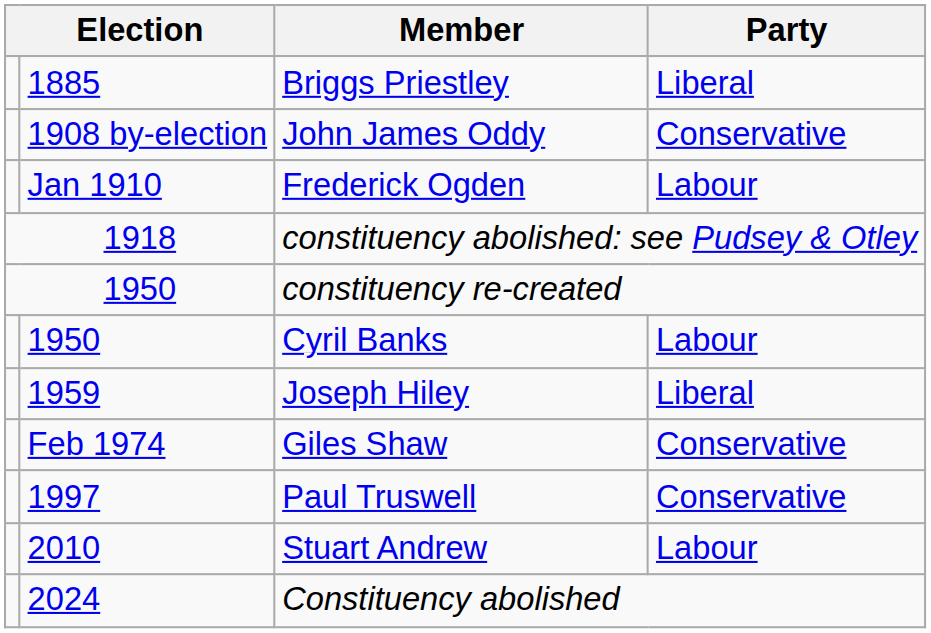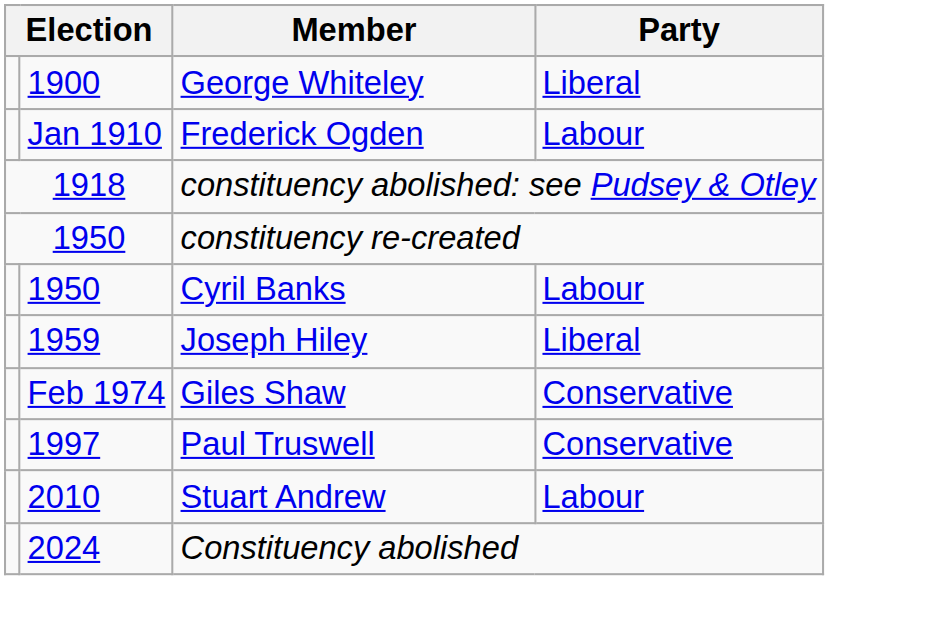- row: (396, 82)
+ row: (302, 82)
- row: (414, 133)
